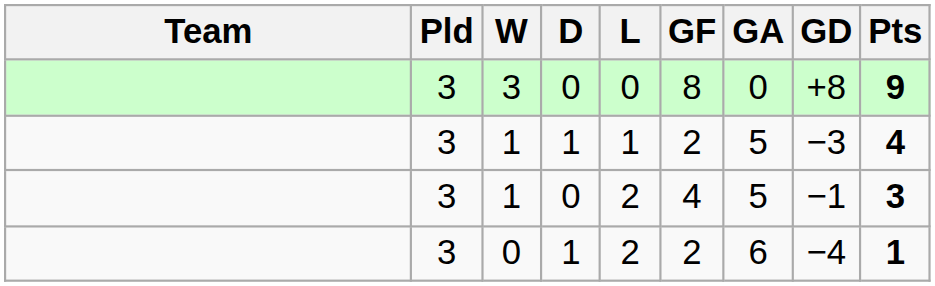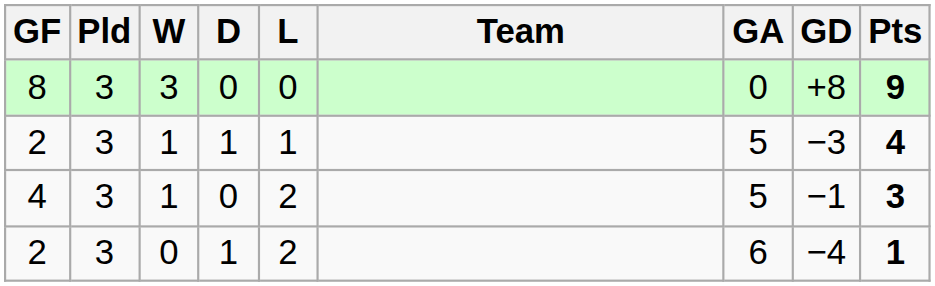columns swapped: (208, 32) <-> (692, 32)
